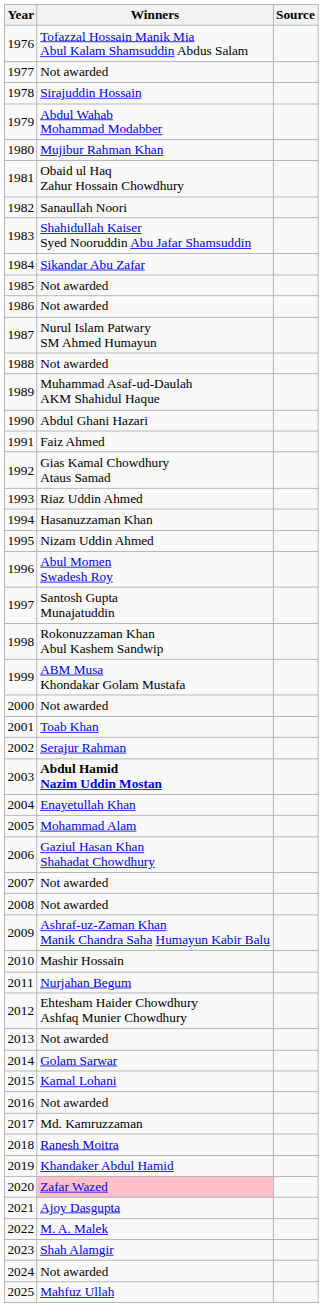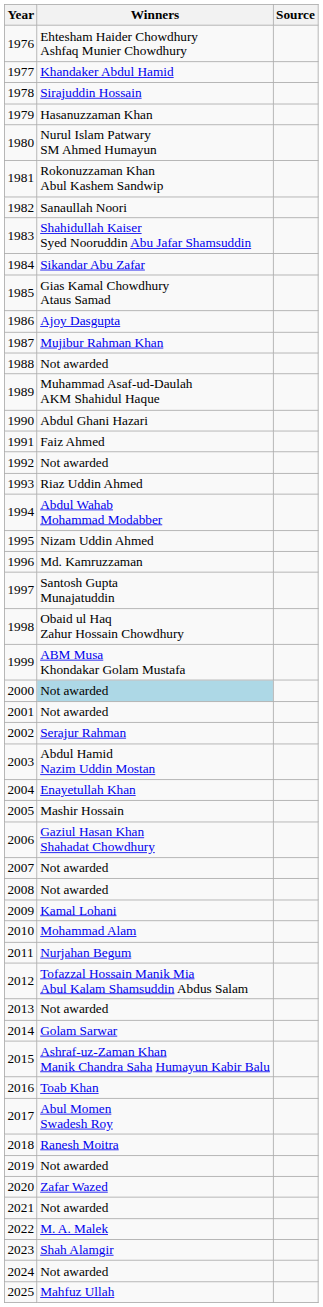(144, 43) Tofazzal Hossain Manik Mia Abul Kalam Shamsuddin Abdus Salam -> (119, 43) Ehtesham Haider Chowdhury Ashfaq Munier Chowdhury
(74, 72) Not awarded -> (107, 72) Khandaker Abdul Hamid
(101, 121) Abdul Wahab Mohammad Modabber -> (96, 114) Hasanuzzaman Khan
(102, 150) Mujibur Rahman Khan -> (98, 142) Nurul Islam Patwary SM Ahmed Humayun
(112, 178) Obaid ul Haq Zahur Hossain Chowdhury -> (102, 178) Rokonuzzaman Khan Abul Kashem Sandwip
(74, 285) Not awarded -> (105, 292) Gias Kamal Chowdhury Ataus Samad
(74, 306) Not awarded -> (80, 321) Ajoy Dasgupta
(98, 334) Nurul Islam Patwary SM Ahmed Humayun -> (102, 342) Mujibur Rahman Khan
(105, 470) Gias Kamal Chowdhury Ataus Samad -> (74, 462) Not awarded
(96, 519) Hasanuzzaman Khan -> (101, 512) Abdul Wahab Mohammad Modabber
(76, 569) Abul Momen Swadesh Roy -> (91, 561) Md. Kamruzzaman
(102, 641) Rokonuzzaman Khan Abul Kashem Sandwip -> (112, 626) Obaid ul Haq Zahur Hossain Chowdhury
(74, 705) no background -> (74, 690) lightblue background
(69, 726) Toab Khan -> (74, 712) Not awarded
(101, 776) bold -> (98, 761) normal
(88, 826) Mohammad Alam -> (82, 811) Mashir Hossain
(155, 932) Ashraf-uz-Zaman Khan Manik Chandra Saha Humayun Kabir Balu -> (78, 910) Kamal Lohani
(82, 961) Mashir Hossain -> (88, 931) Mohammad Alam
(119, 1010) Ehtesham Haider Chowdhury Ashfaq Munier Chowdhury -> (144, 981) Tofazzal Hossain Manik Mia Abul Kalam Shamsuddin Abdus Salam
(78, 1081) Kamal Lohani -> (155, 1059) Ashraf-uz-Zaman Khan Manik Chandra Saha Humayun Kabir Balu
(74, 1102) Not awarded -> (69, 1087) Toab Khan
(91, 1123) Md. Kamruzzaman -> (76, 1116) Abul Momen Swadesh Roy
(107, 1165) Khandaker Abdul Hamid -> (74, 1165) Not awarded
(74, 1186) pink background -> (74, 1186) no background
(80, 1207) Ajoy Dasgupta -> (74, 1207) Not awarded
